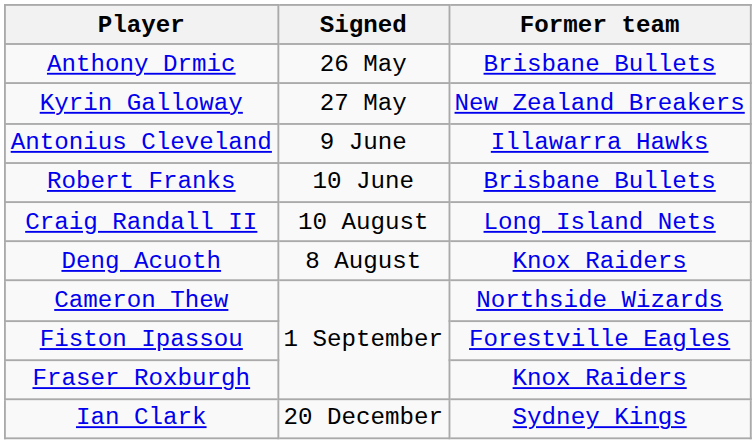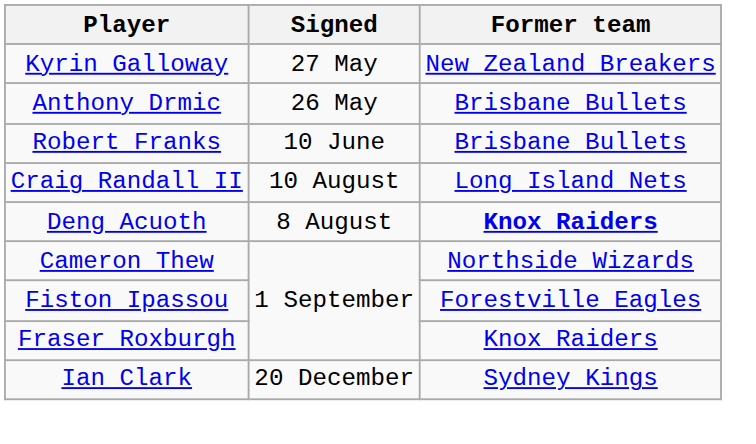rows swapped: (141, 64) <-> (141, 103)
- row: (141, 143)
(600, 261) normal -> (571, 222) bold
